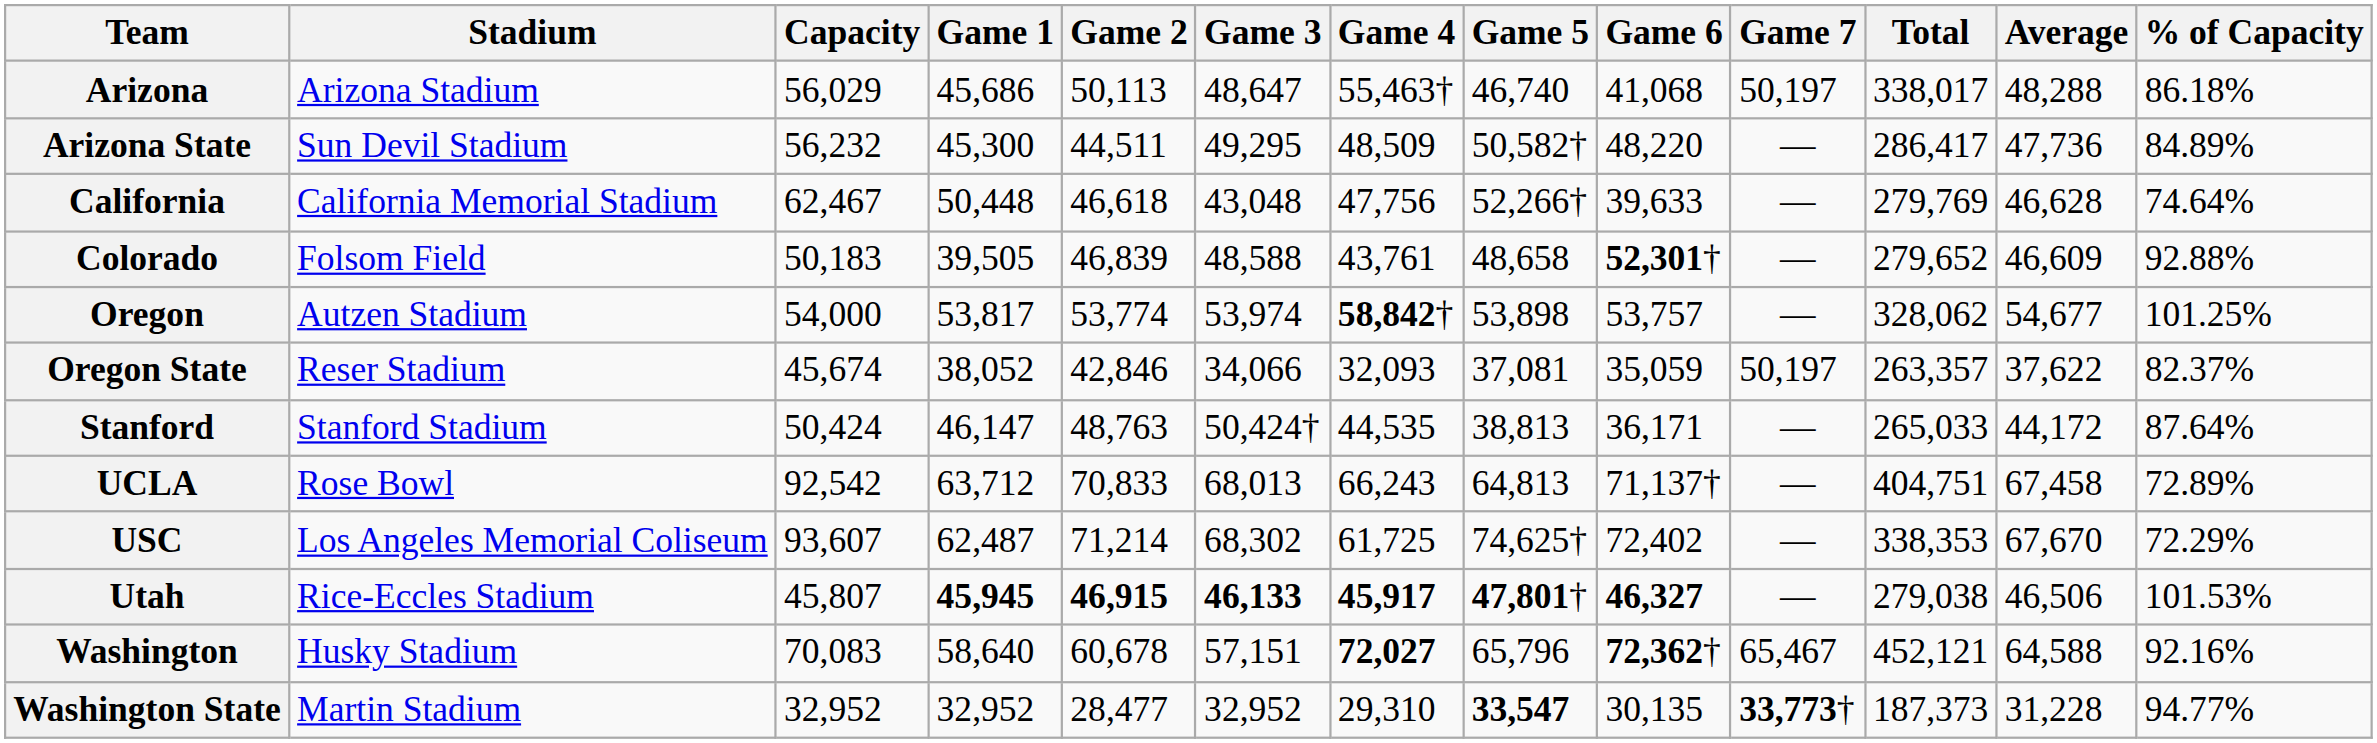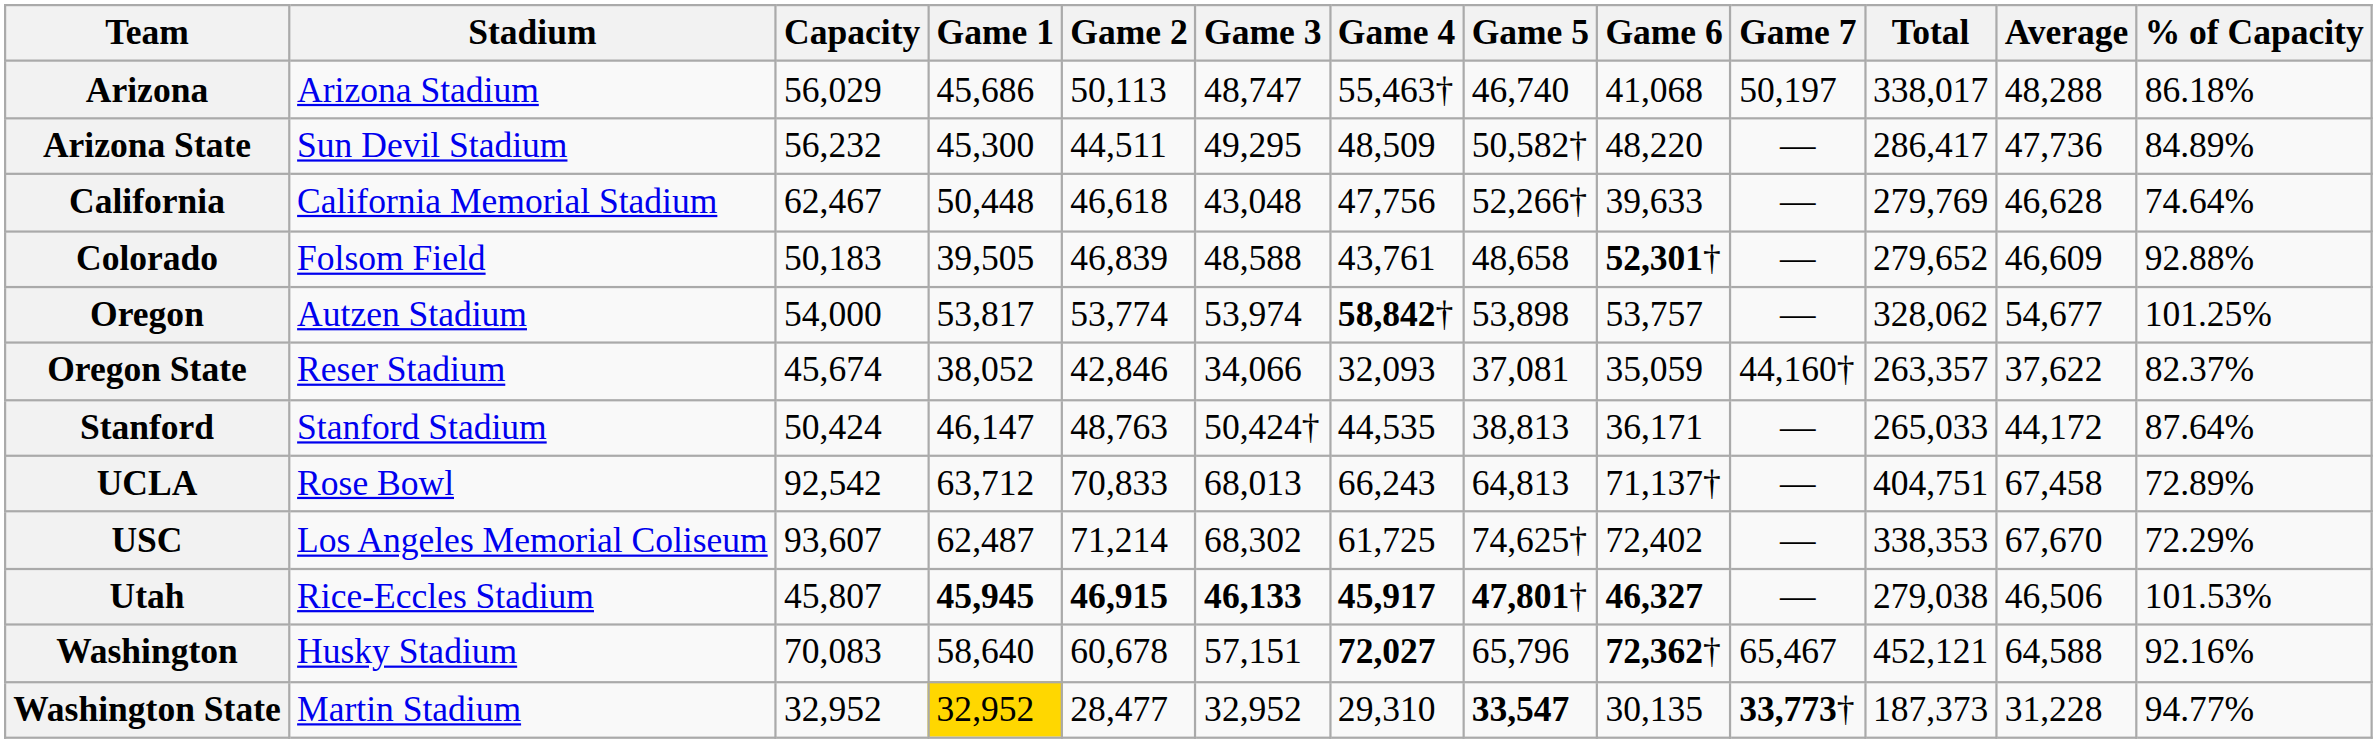(1253, 88) 48,647 -> (1253, 88) 48,747
(1788, 370) 50,197 -> (1797, 370) 44,160†
(985, 708) no background -> (985, 708) gold background
